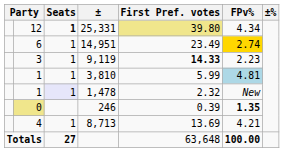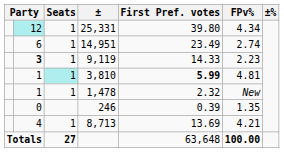(36, 28) no background -> (36, 28) paleturquoise background
(73, 28) bold -> (73, 28) normal
(206, 28) khaki background -> (206, 28) no background
(248, 44) gold background -> (248, 44) no background
(39, 60) normal -> (39, 60) bold
(206, 60) bold -> (206, 60) normal
(73, 76) no background -> (73, 76) paleturquoise background
(208, 76) normal -> (208, 76) bold
(248, 76) lightblue background -> (248, 76) no background
(73, 92) lavender background -> (73, 92) no background
(39, 108) khaki background -> (39, 108) no background
(248, 108) bold -> (248, 108) normal
